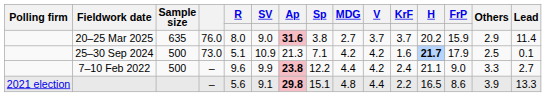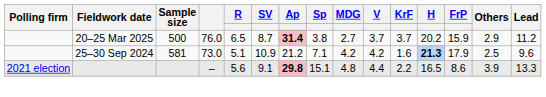(177, 38) 635 -> (177, 38) 500
(238, 38) 8.0 -> (238, 38) 6.5
(265, 38) 9.0 -> (265, 38) 8.7
(292, 38) 31.6 -> (292, 38) 31.4
(526, 38) 11.4 -> (526, 38) 11.2
(177, 54) 500 -> (177, 54) 581
(292, 54) 21.3 -> (292, 54) 21.2
(431, 54) 21.7 -> (431, 54) 21.3
(526, 54) 0.1 -> (526, 54) 9.6
- row: (114, 69)
